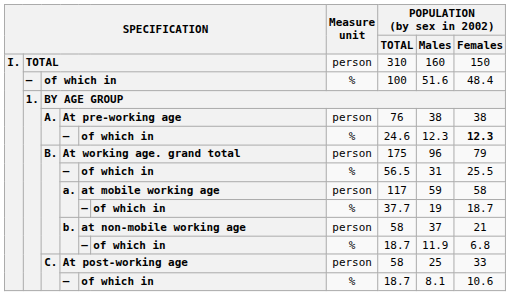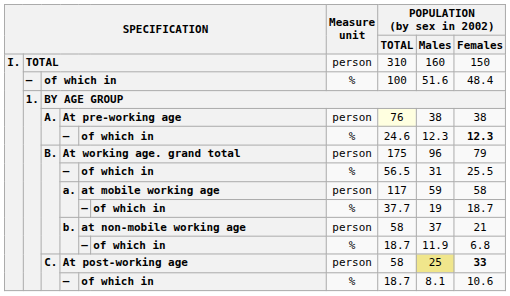(397, 118) no background -> (397, 118) lightyellow background
(435, 263) no background -> (435, 263) khaki background
(480, 263) normal -> (480, 263) bold
